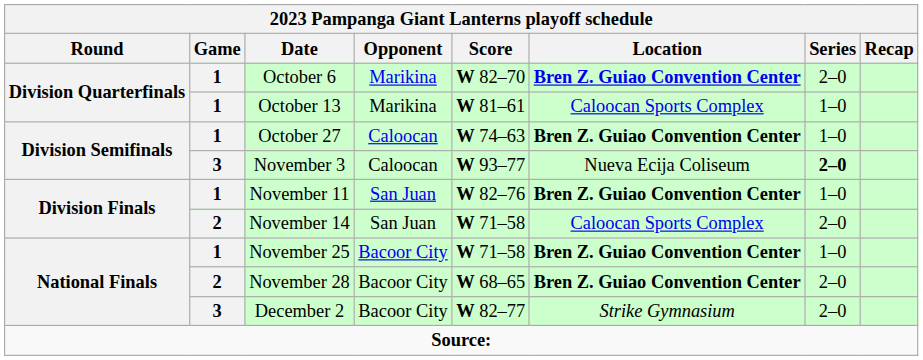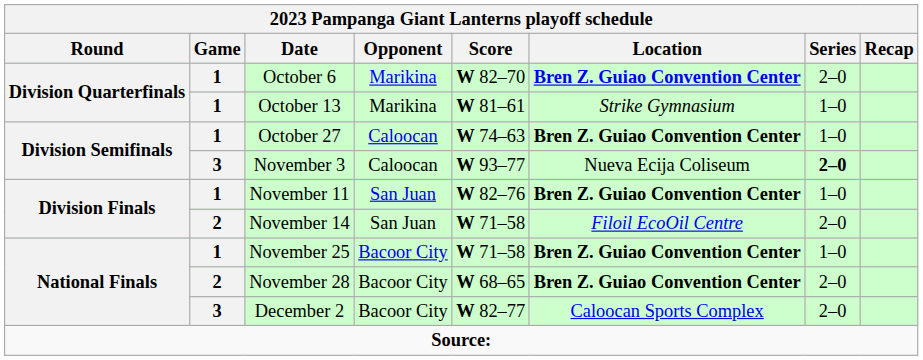(667, 106) Caloocan Sports Complex -> (667, 106) Strike Gymnasium
(667, 223) Caloocan Sports Complex -> (667, 223) Filoil EcoOil Centre
(667, 310) Strike Gymnasium -> (667, 310) Caloocan Sports Complex
